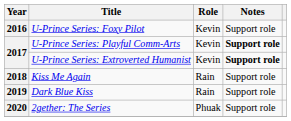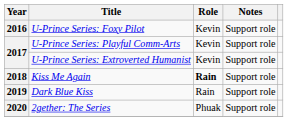(253, 44) bold -> (250, 44) normal
(253, 60) bold -> (250, 60) normal
(205, 76) normal -> (206, 76) bold
